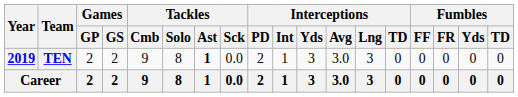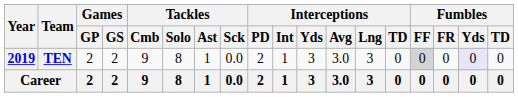(207, 59) bold -> (207, 59) normal
(422, 59) no background -> (422, 59) lightgrey background
(473, 59) no background -> (473, 59) lavender background
